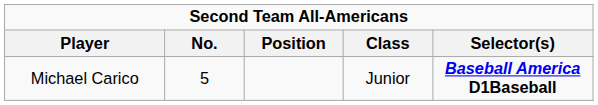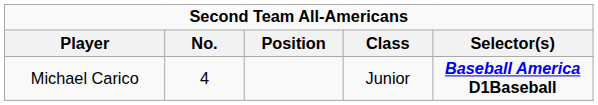(204, 78) 5 -> (204, 78) 4
